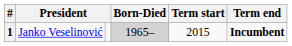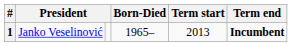(140, 32) lightgrey background -> (140, 32) no background
(198, 32) 2015 -> (198, 32) 2013
